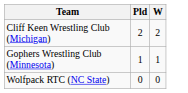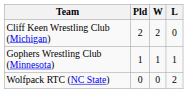+ column: (174, 12)
